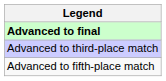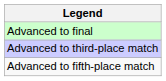(54, 31) bold -> (50, 31) normal
